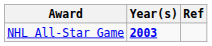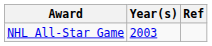(143, 32) bold -> (143, 32) normal
